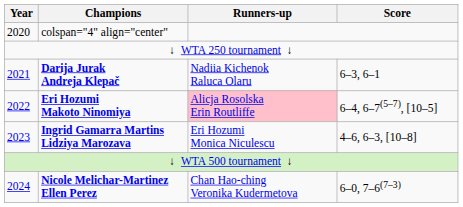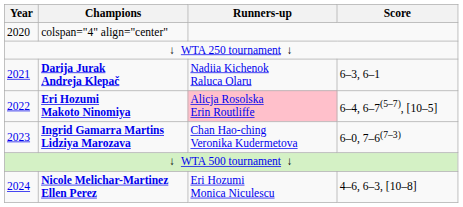(233, 137) Eri Hozumi Monica Niculescu -> (244, 137) Chan Hao-ching Veronika Kudermetova
(378, 137) 4–6, 6–3, [10–8] -> (370, 137) 6–0, 7–6(7–3)
(244, 186) Chan Hao-ching Veronika Kudermetova -> (233, 186) Eri Hozumi Monica Niculescu
(370, 186) 6–0, 7–6(7–3) -> (378, 186) 4–6, 6–3, [10–8]
